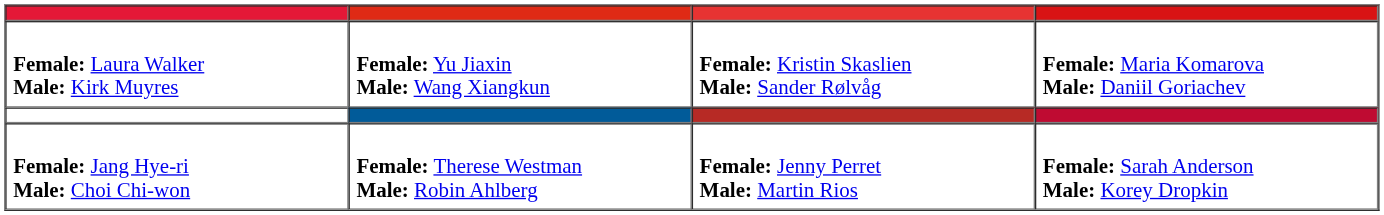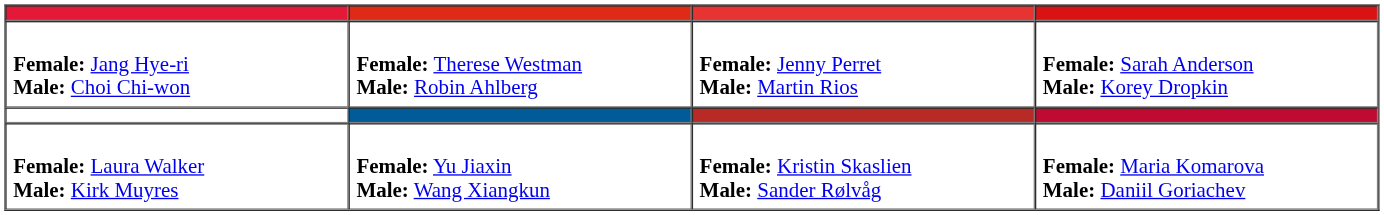rows swapped: (109, 75) <-> (102, 178)
